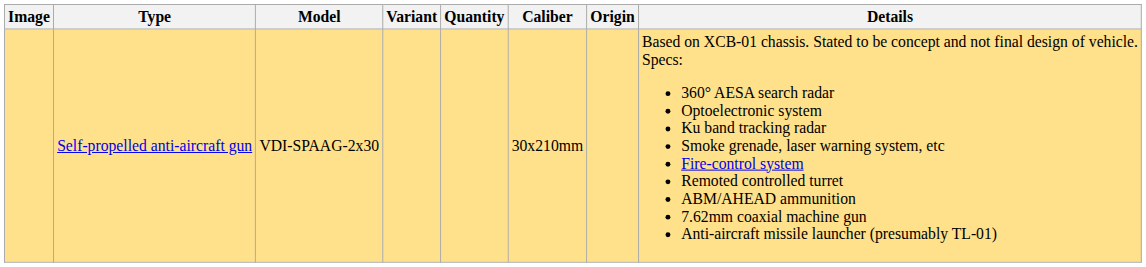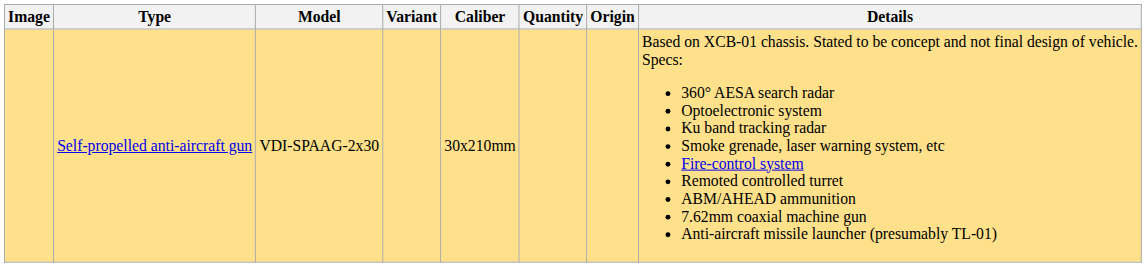columns swapped: (547, 16) <-> (474, 16)
